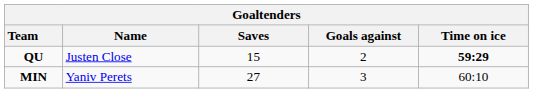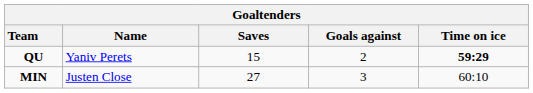(99, 56) Justen Close -> (99, 56) Yaniv Perets
(99, 77) Yaniv Perets -> (99, 77) Justen Close
